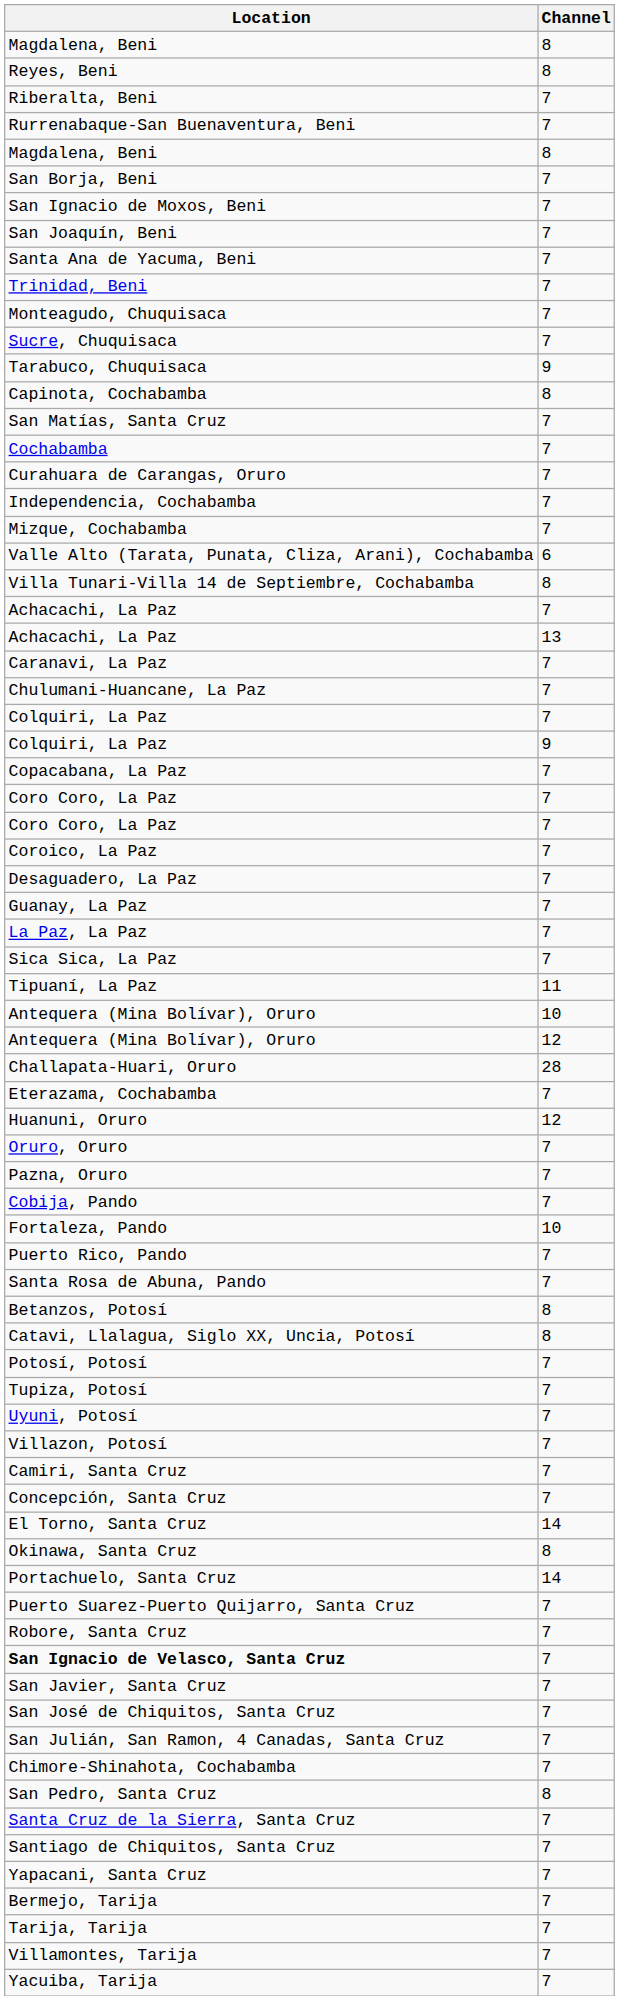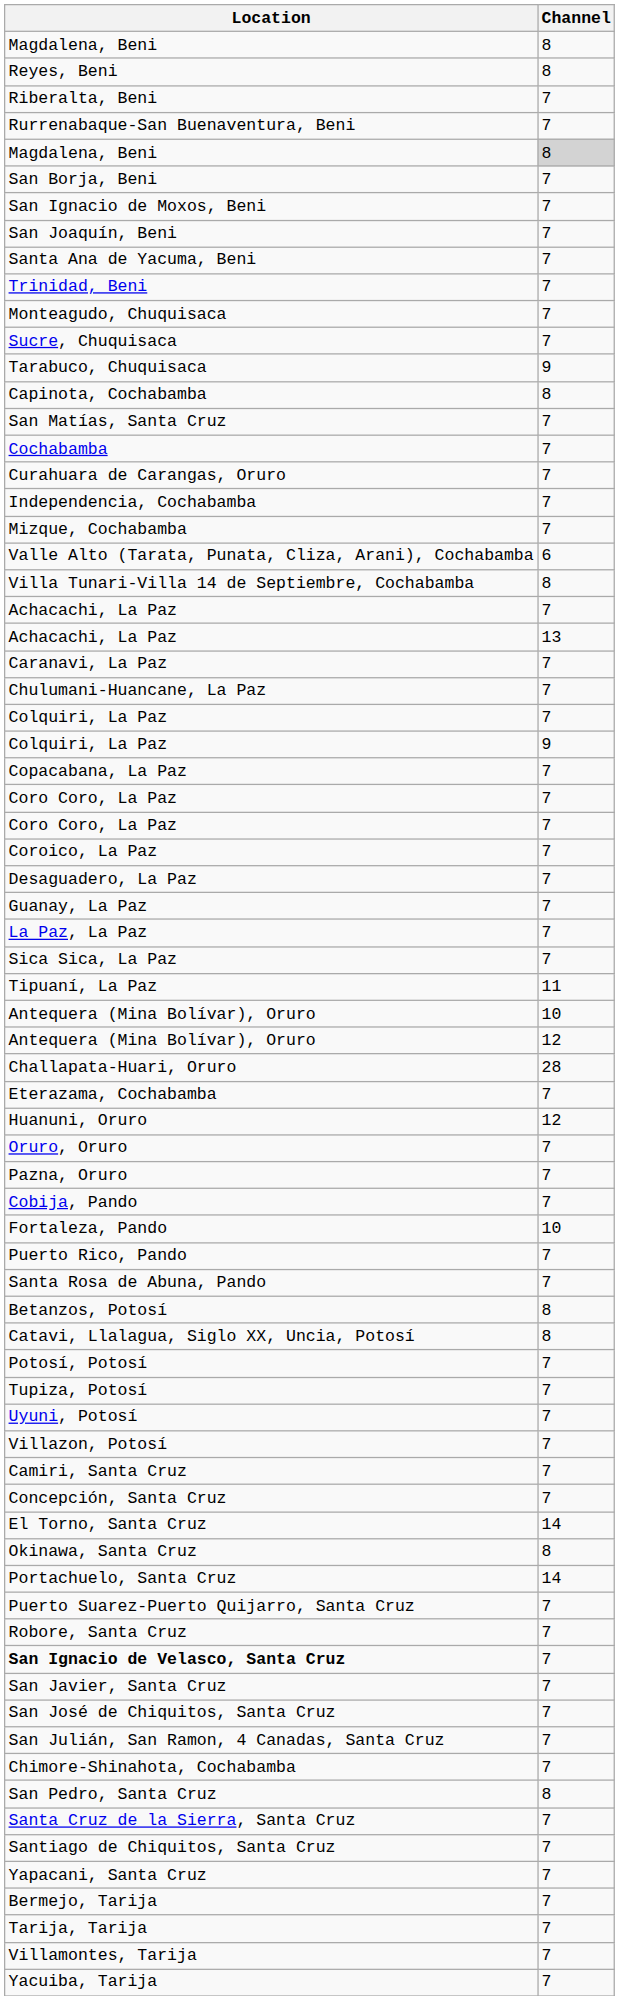(546, 153) no background -> (546, 153) lightgrey background
